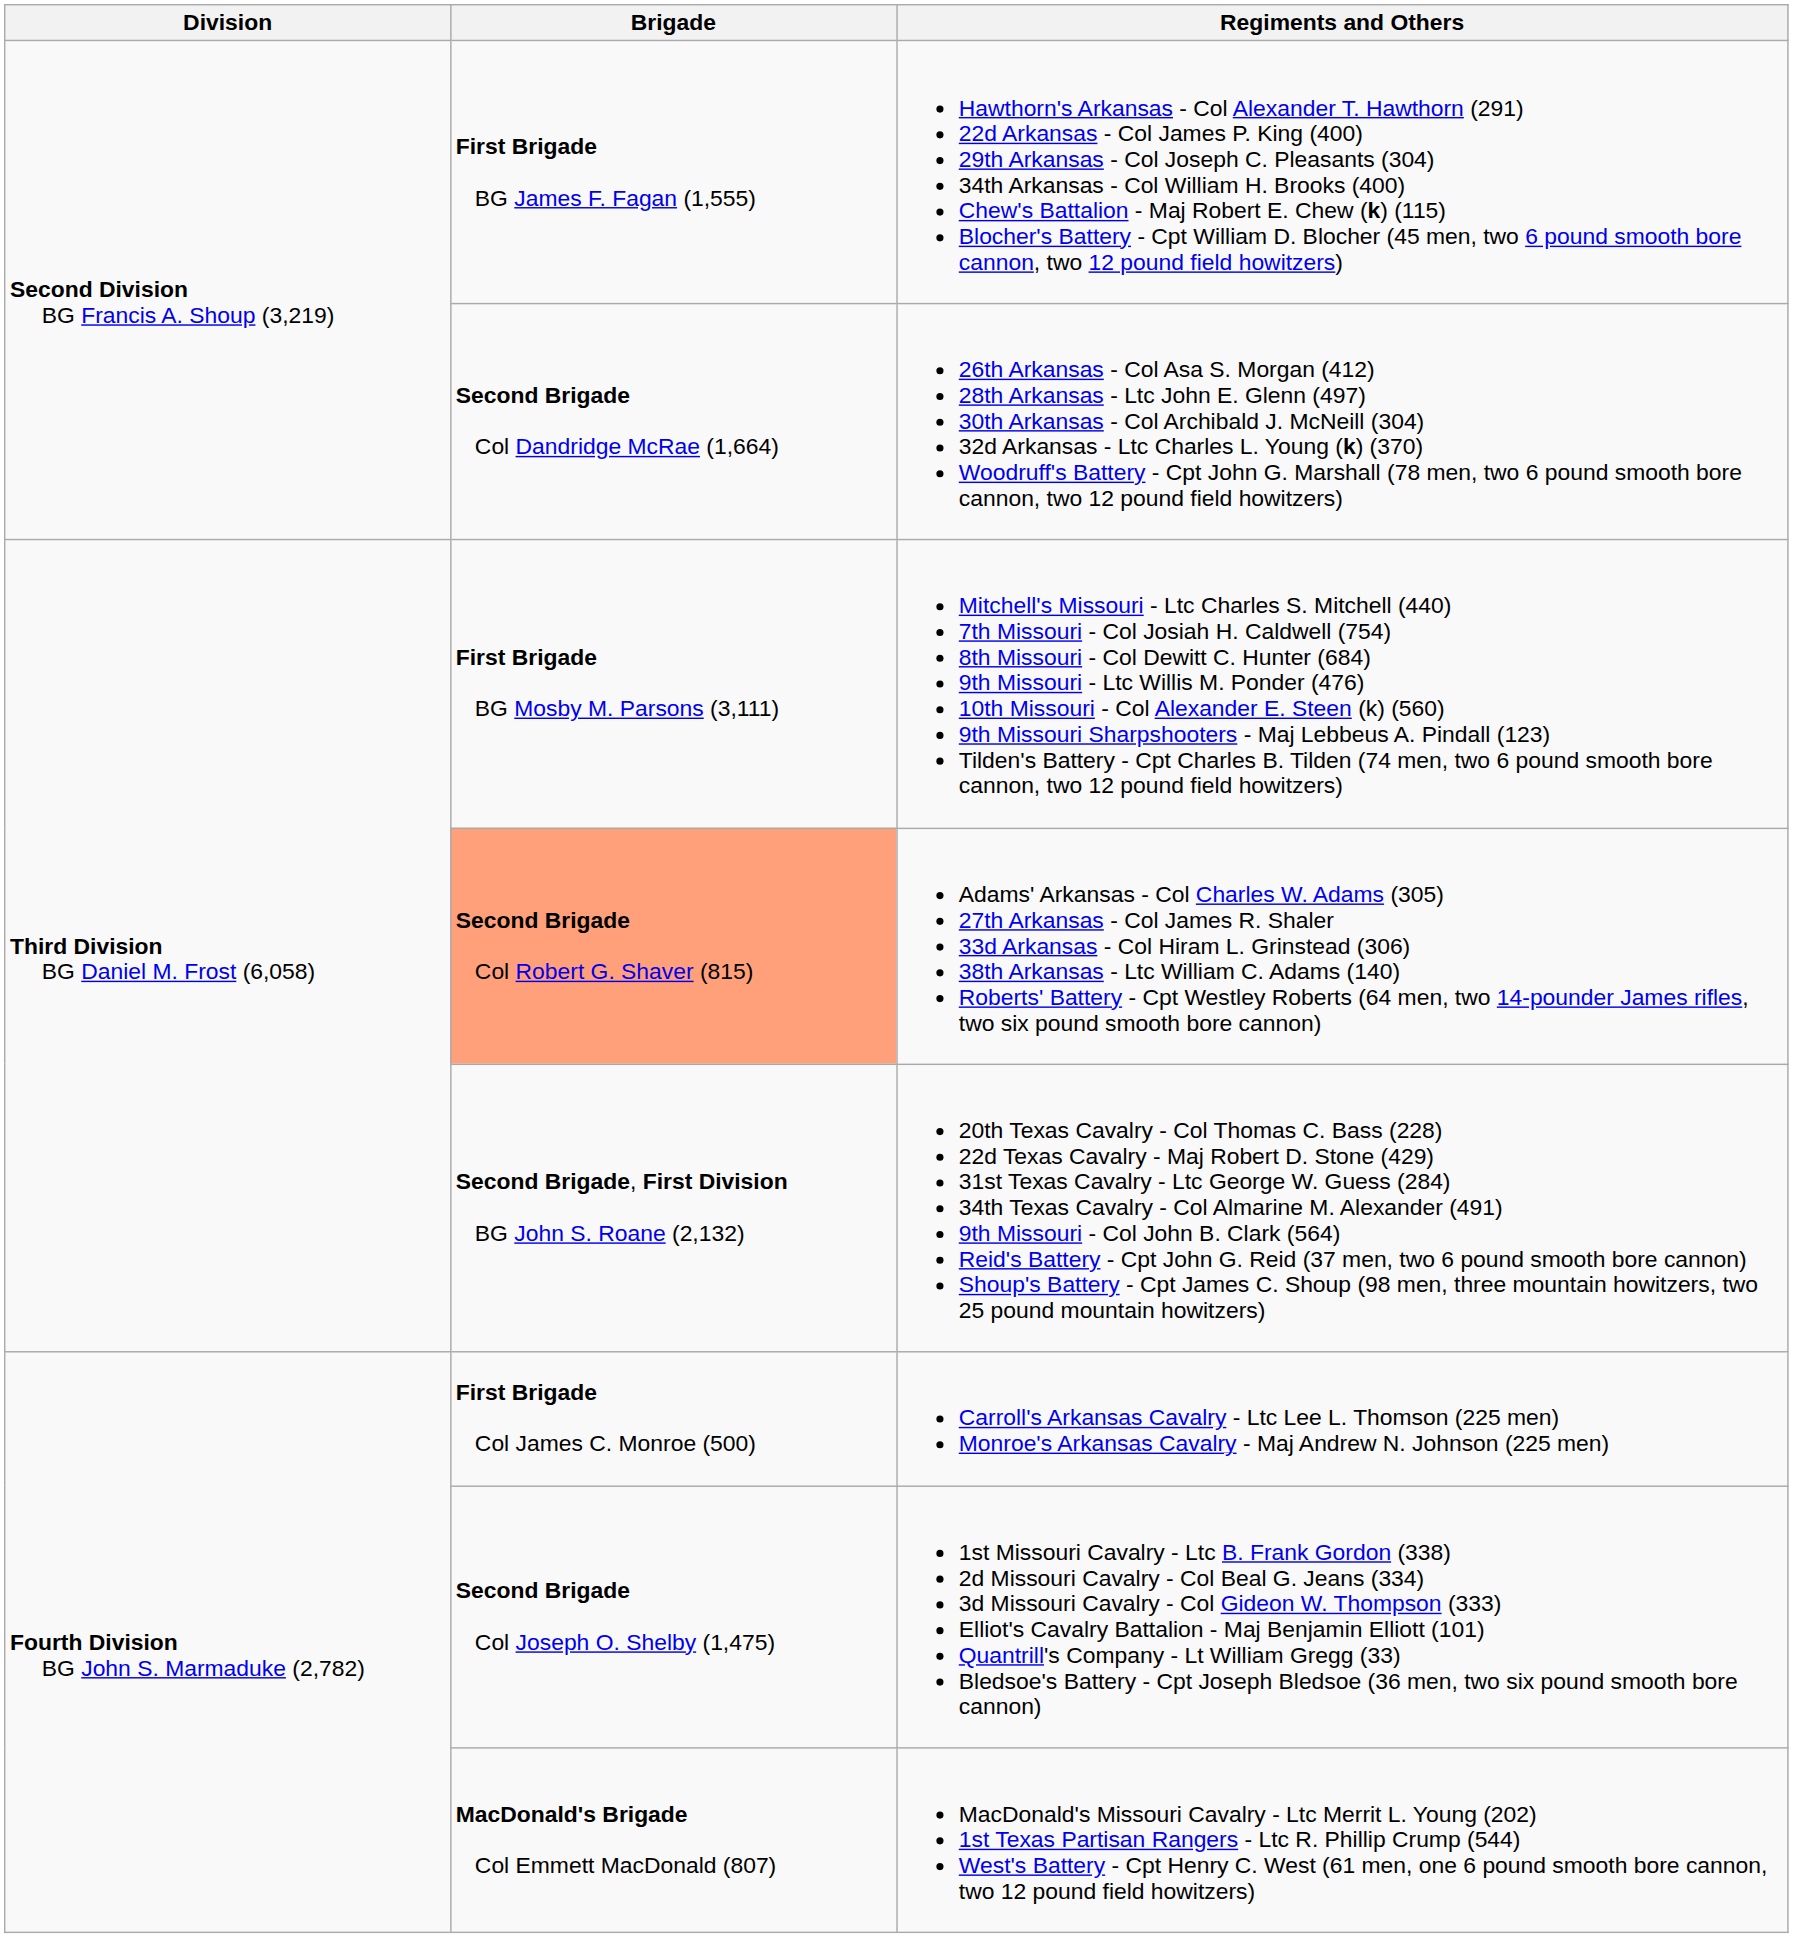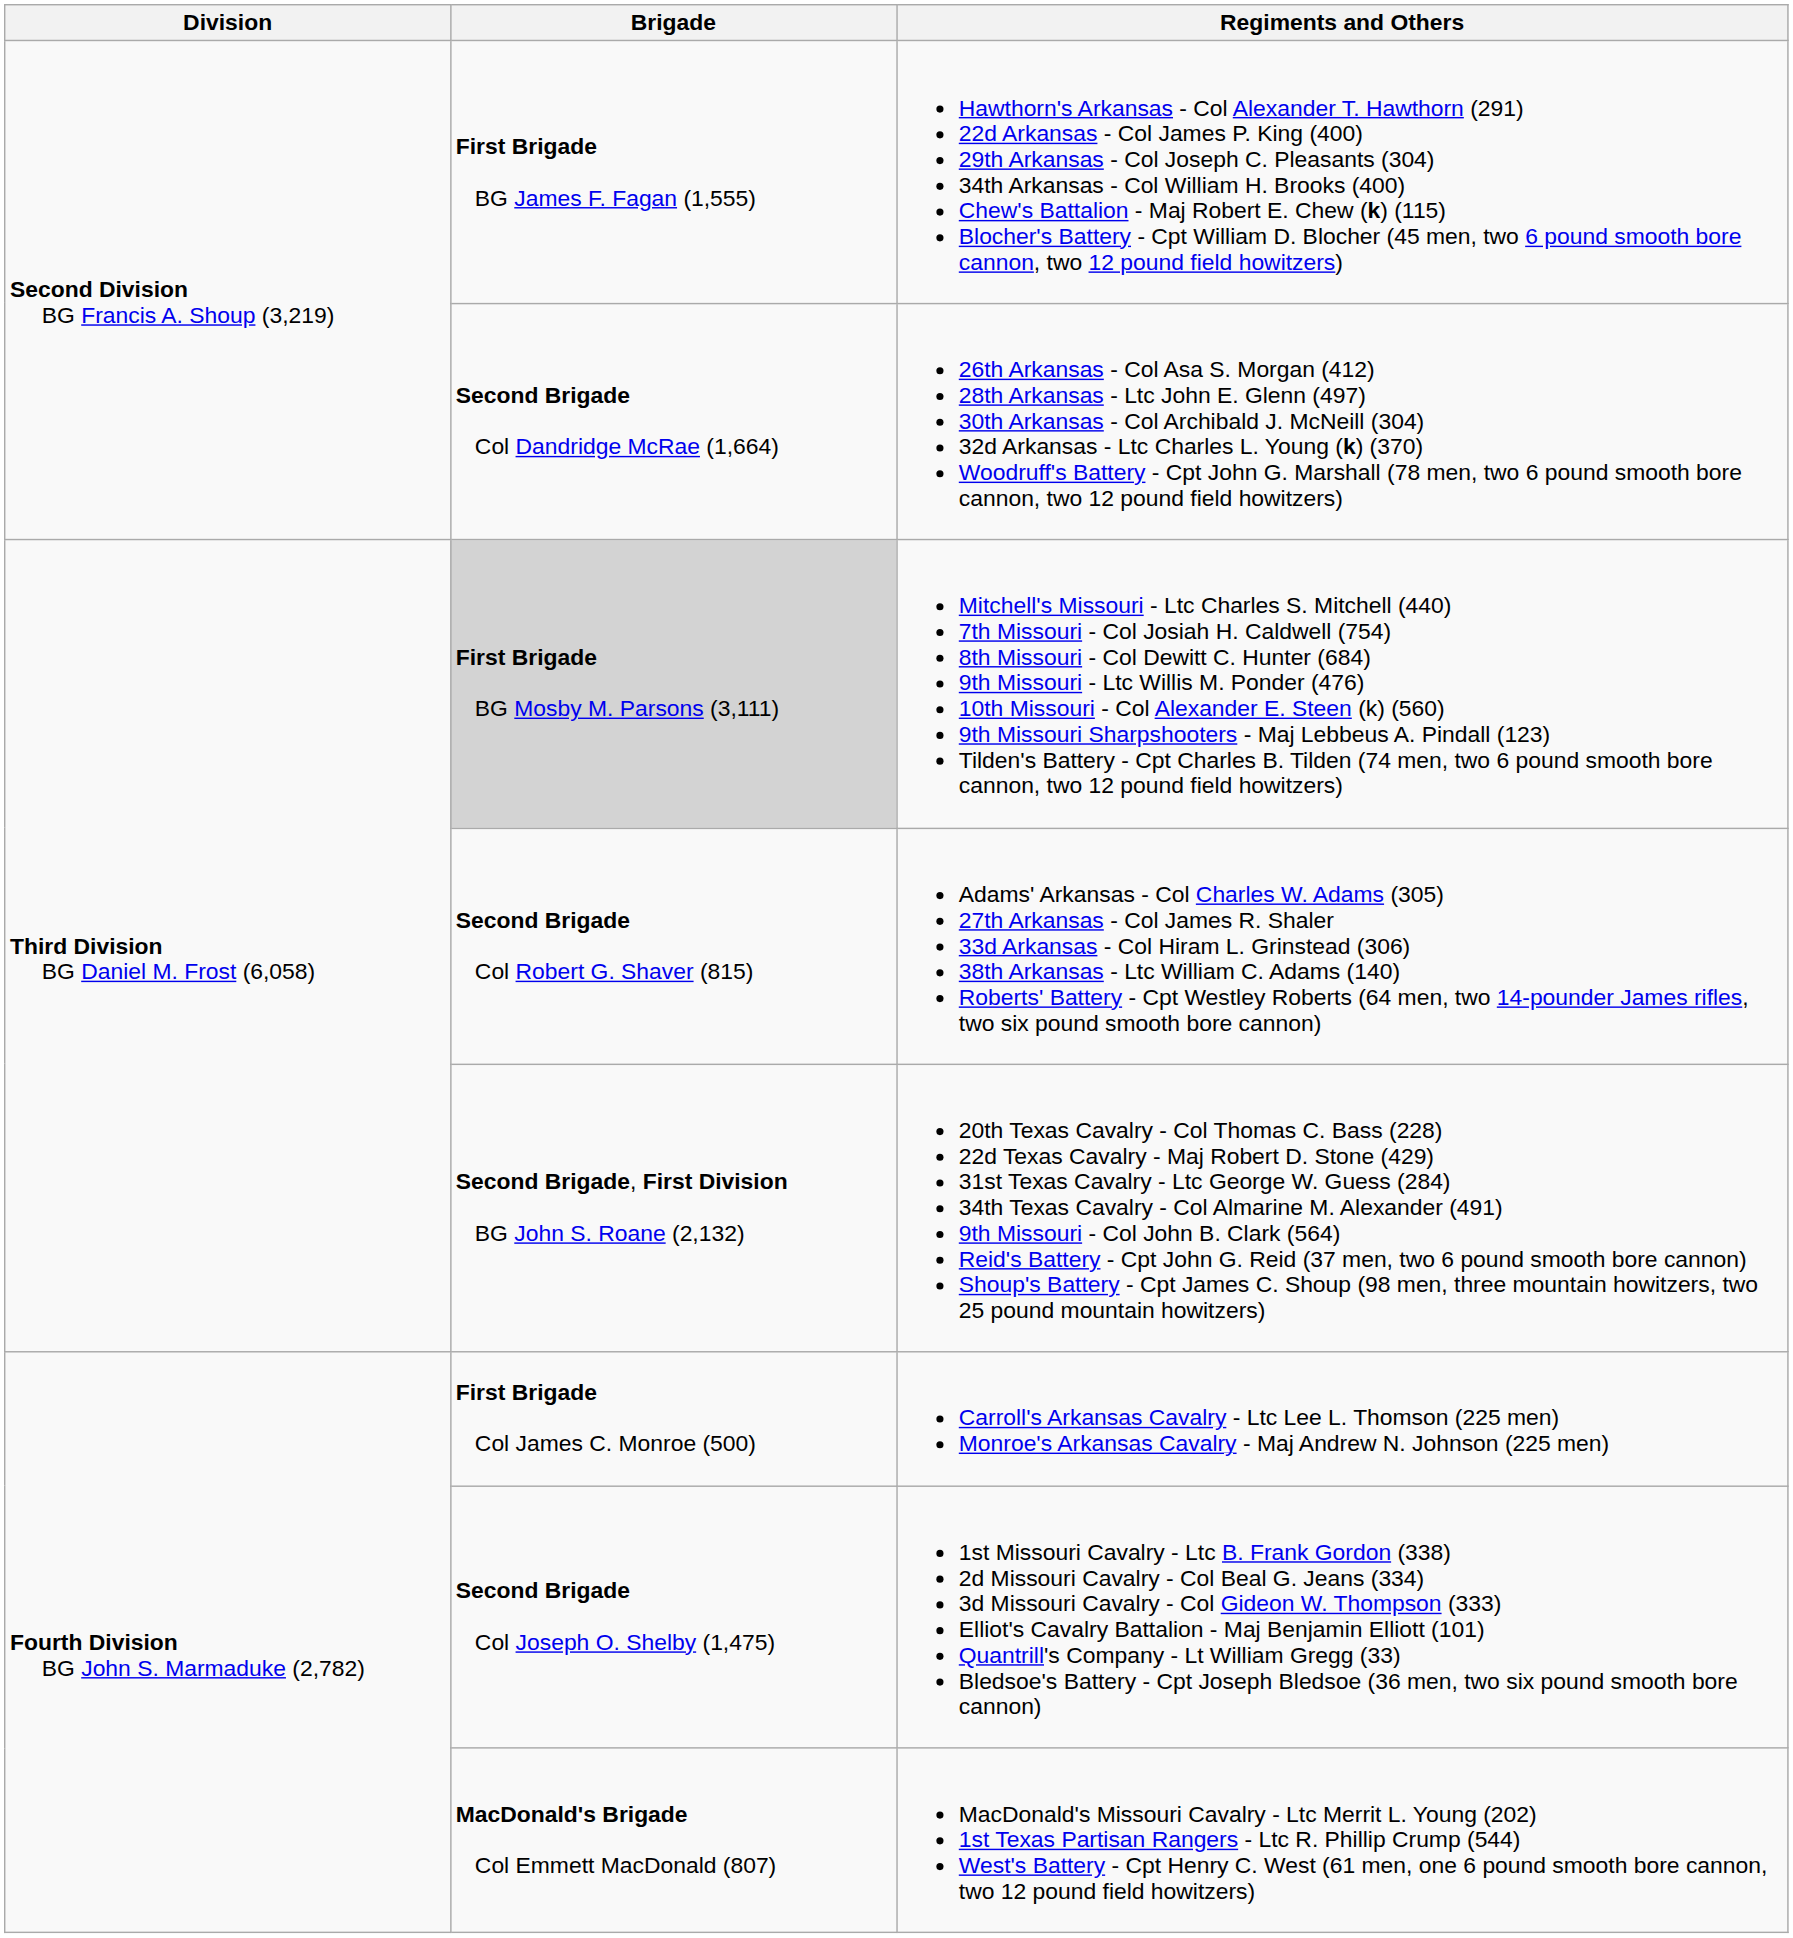(617, 683) no background -> (617, 683) lightgrey background
(605, 945) lightsalmon background -> (605, 945) no background
